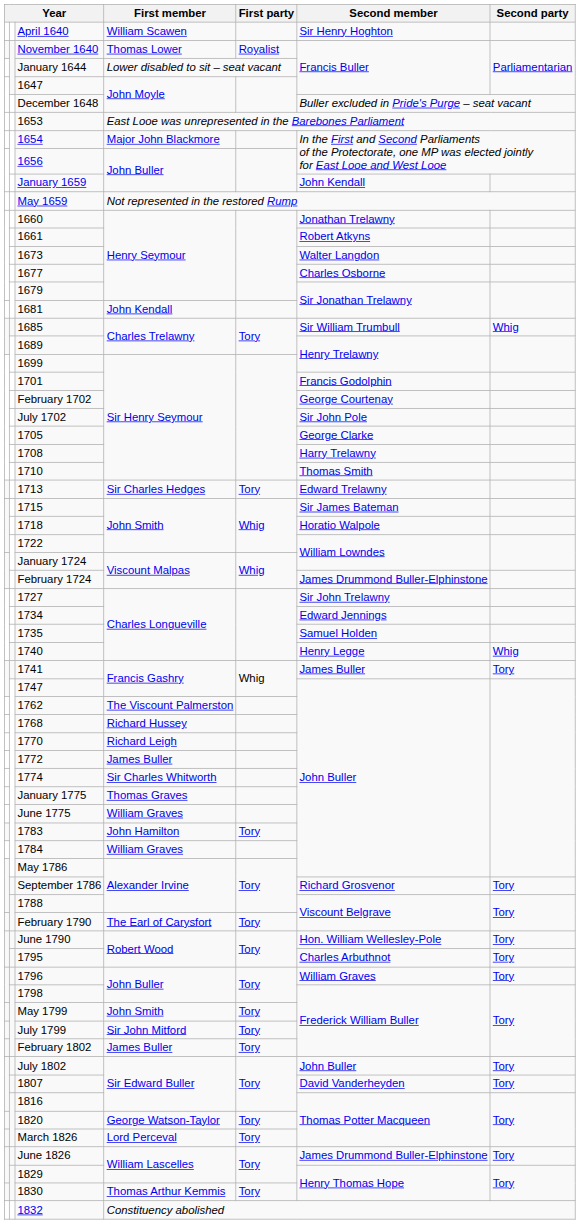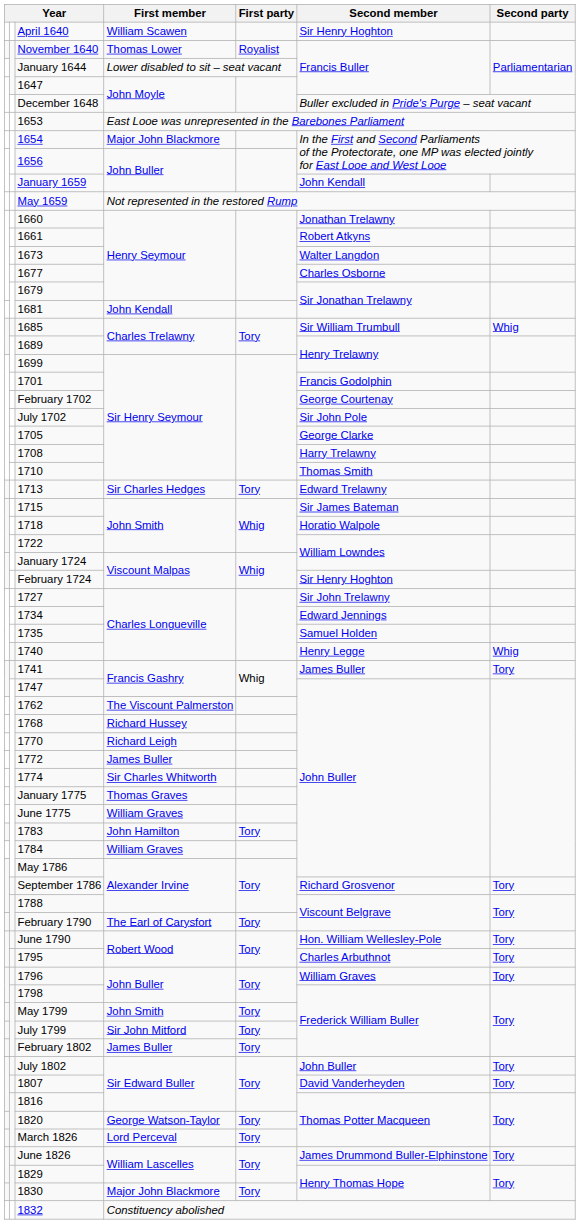(394, 579) James Drummond Buller-Elphinstone -> (346, 579) Sir Henry Hoghton
(166, 1192) Thomas Arthur Kemmis -> (163, 1192) Major John Blackmore
